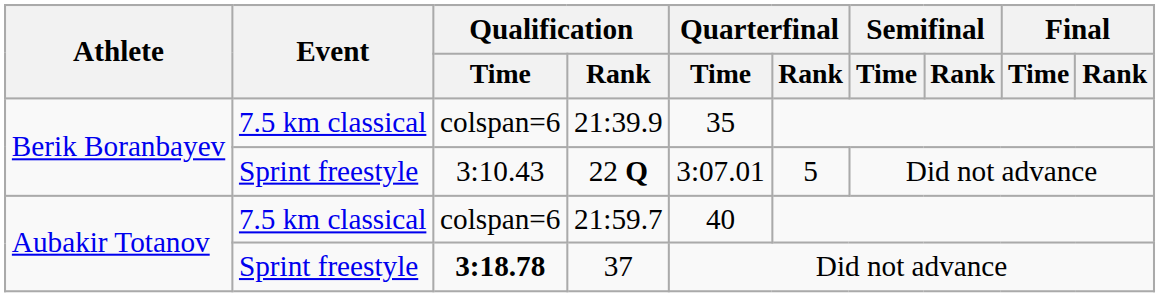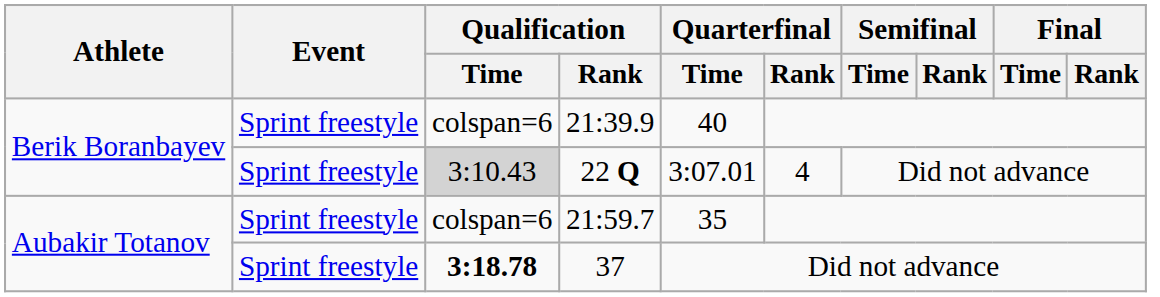(333, 122) 7.5 km classical -> (329, 122) Sprint freestyle
(721, 122) 35 -> (712, 122) 40
(500, 171) no background -> (492, 171) lightgrey background
(811, 171) 5 -> (802, 171) 4
(333, 219) 7.5 km classical -> (329, 219) Sprint freestyle
(721, 219) 40 -> (712, 219) 35
